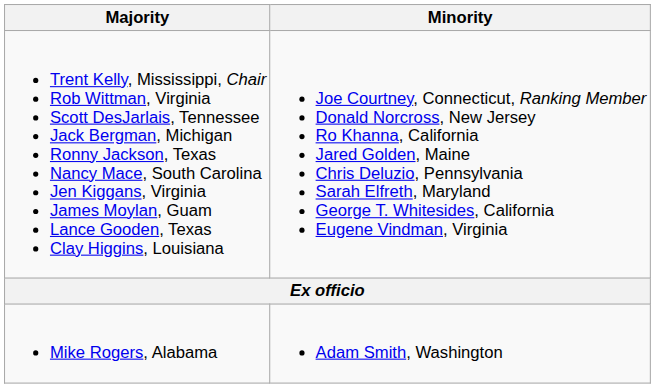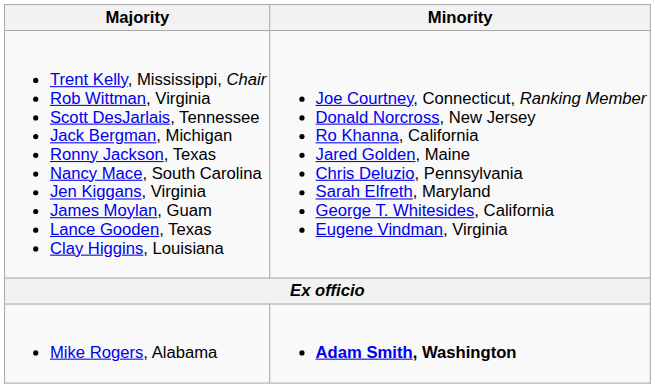(460, 353) normal -> (460, 353) bold
